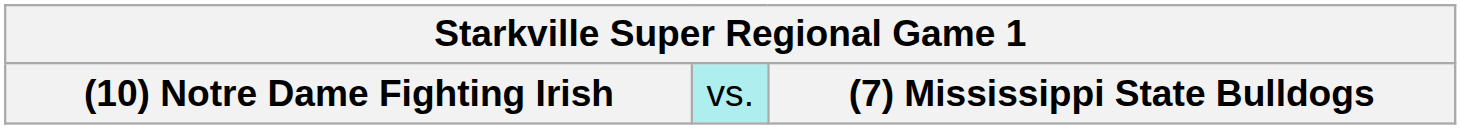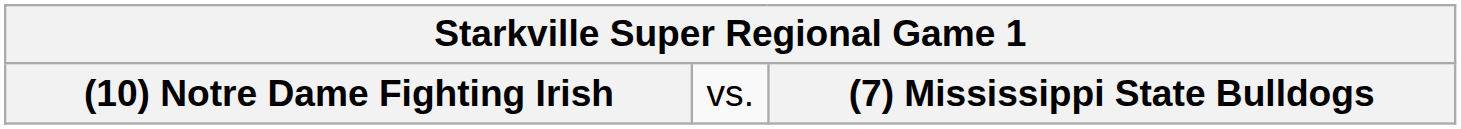(730, 92) paleturquoise background -> (730, 92) no background
